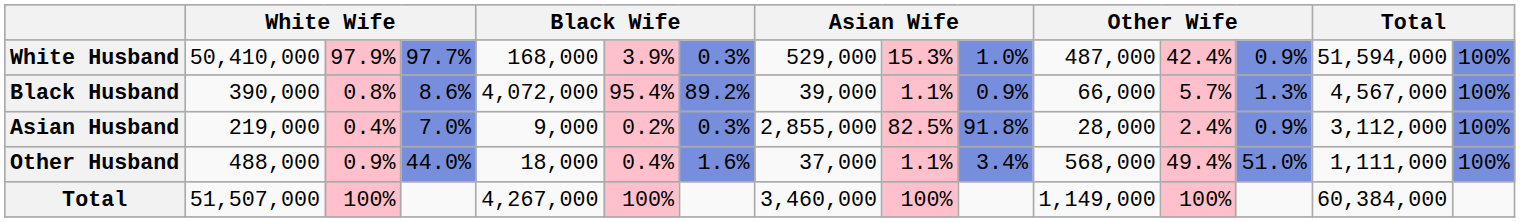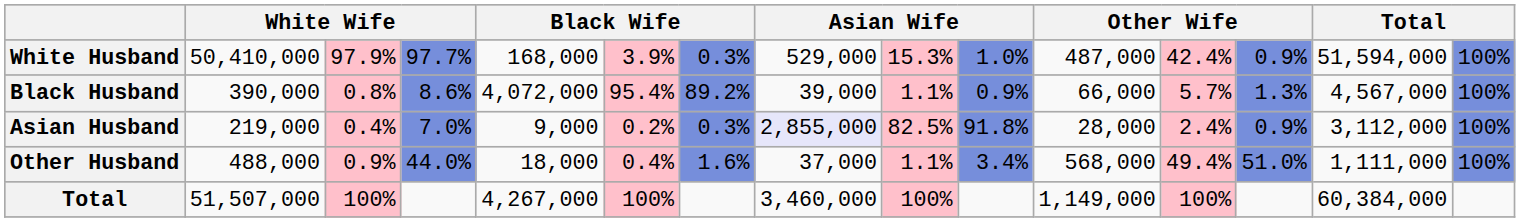(819, 129) no background -> (819, 129) lavender background
